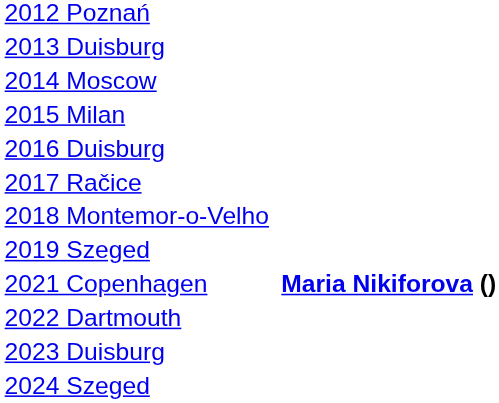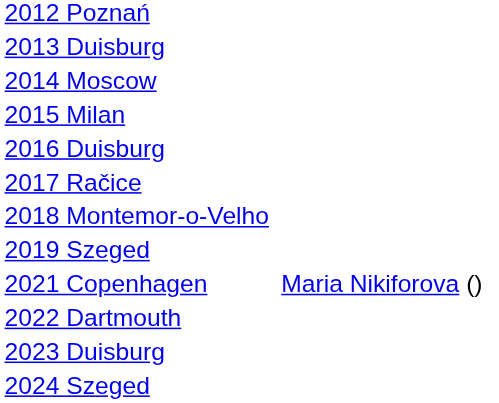(389, 284) bold -> (382, 284) normal
